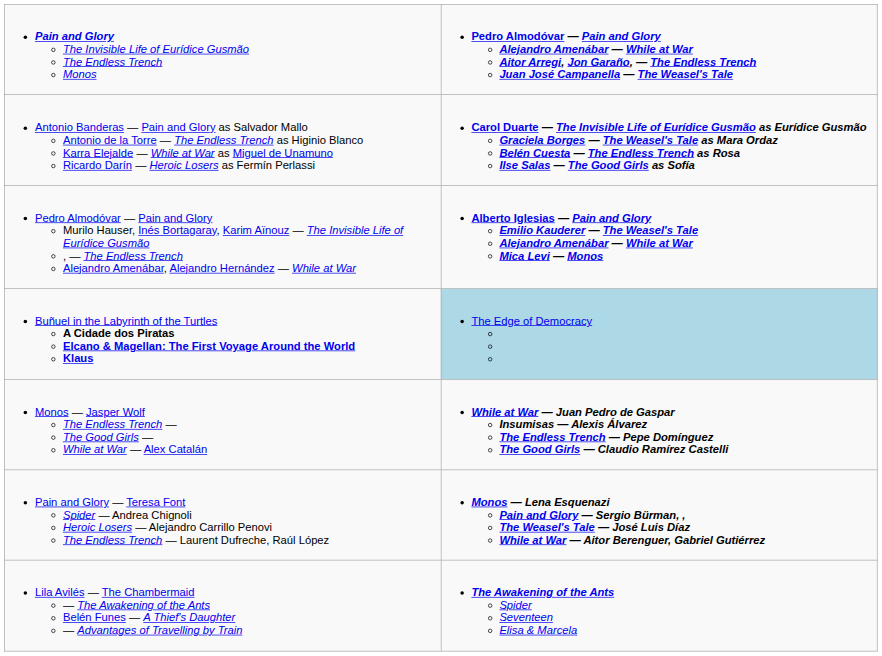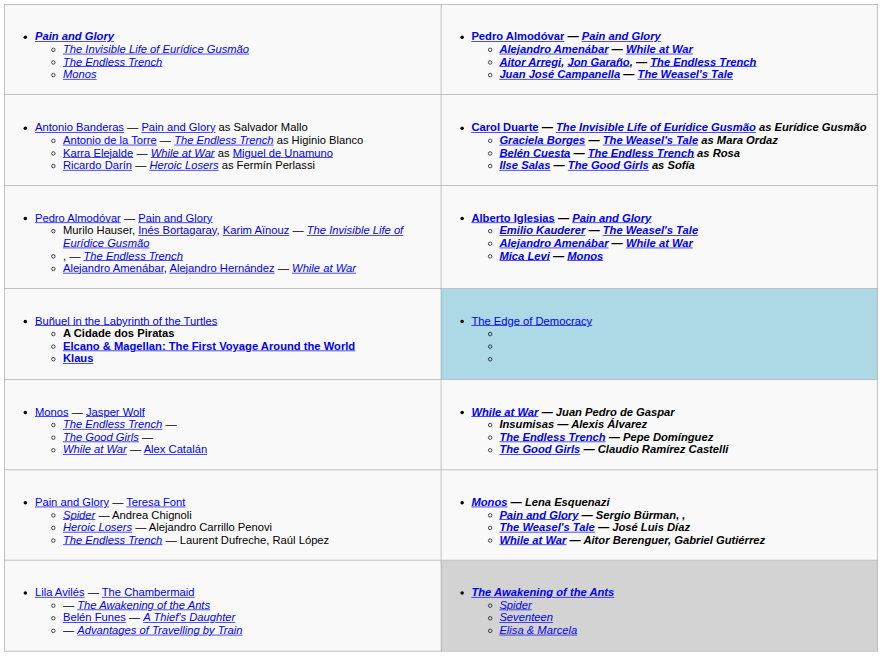(659, 612) no background -> (659, 612) lightgrey background
